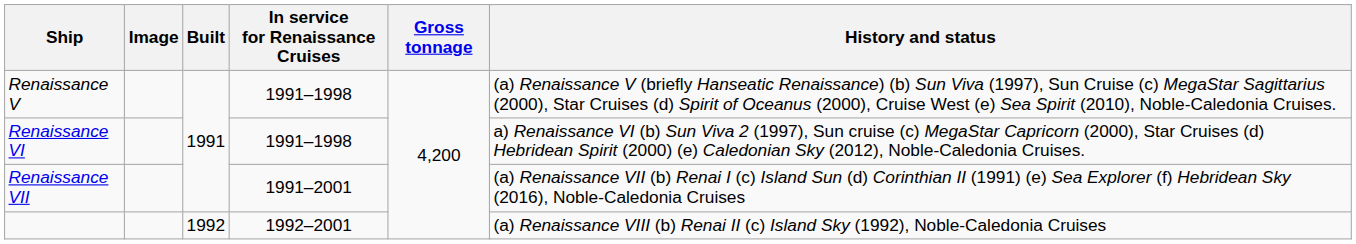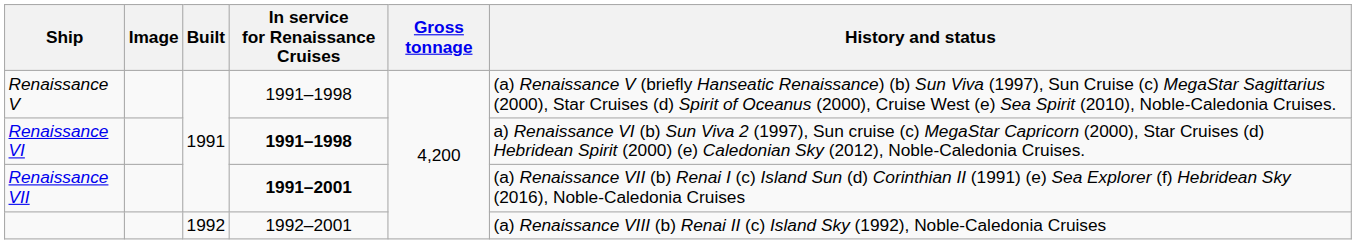(309, 141) normal -> (309, 141) bold
(309, 187) normal -> (309, 187) bold
